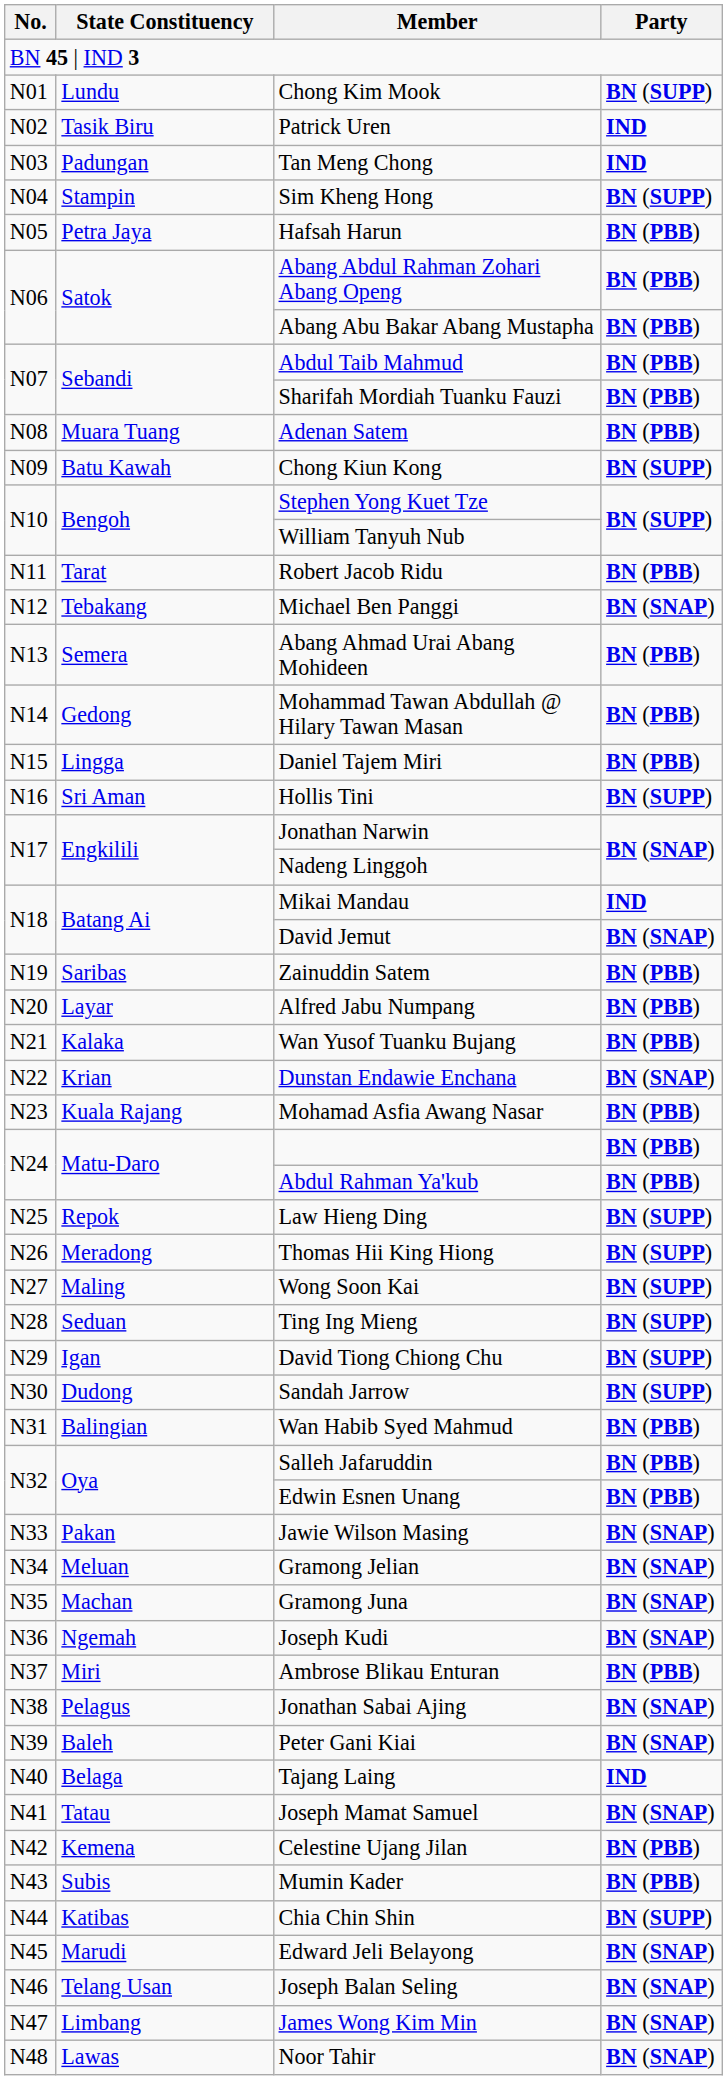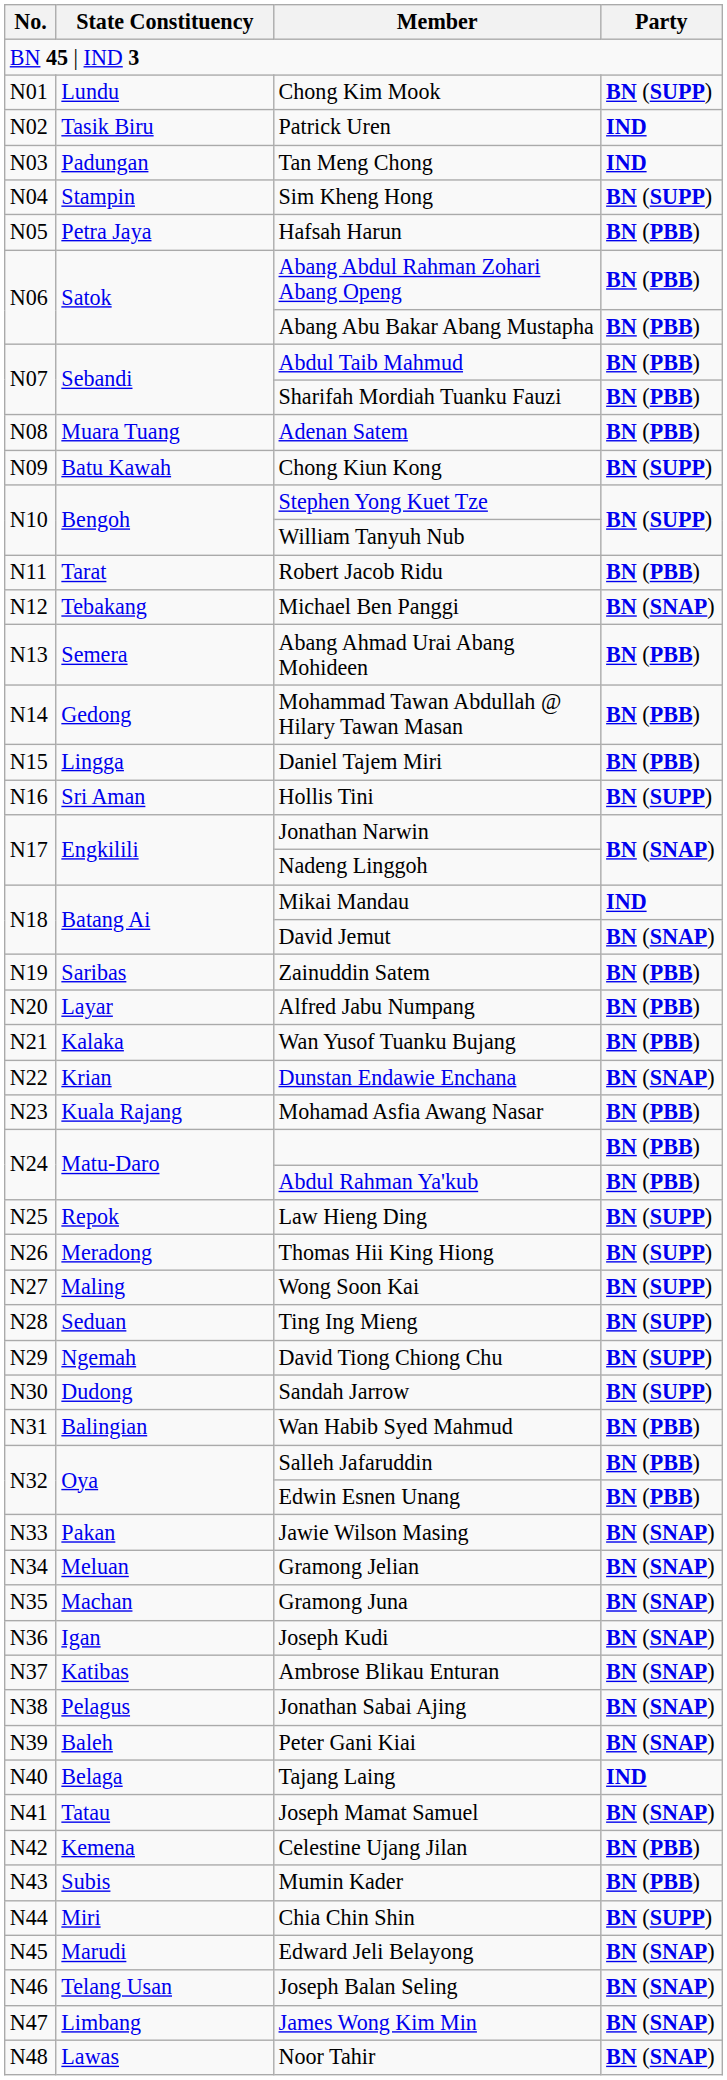(81, 1357) Igan -> (99, 1357) Ngemah
(99, 1637) Ngemah -> (81, 1637) Igan
(81, 1672) Miri -> (95, 1672) Katibas
(653, 1672) BN (PBB) -> (660, 1672) BN (SNAP)
(95, 1917) Katibas -> (81, 1917) Miri
